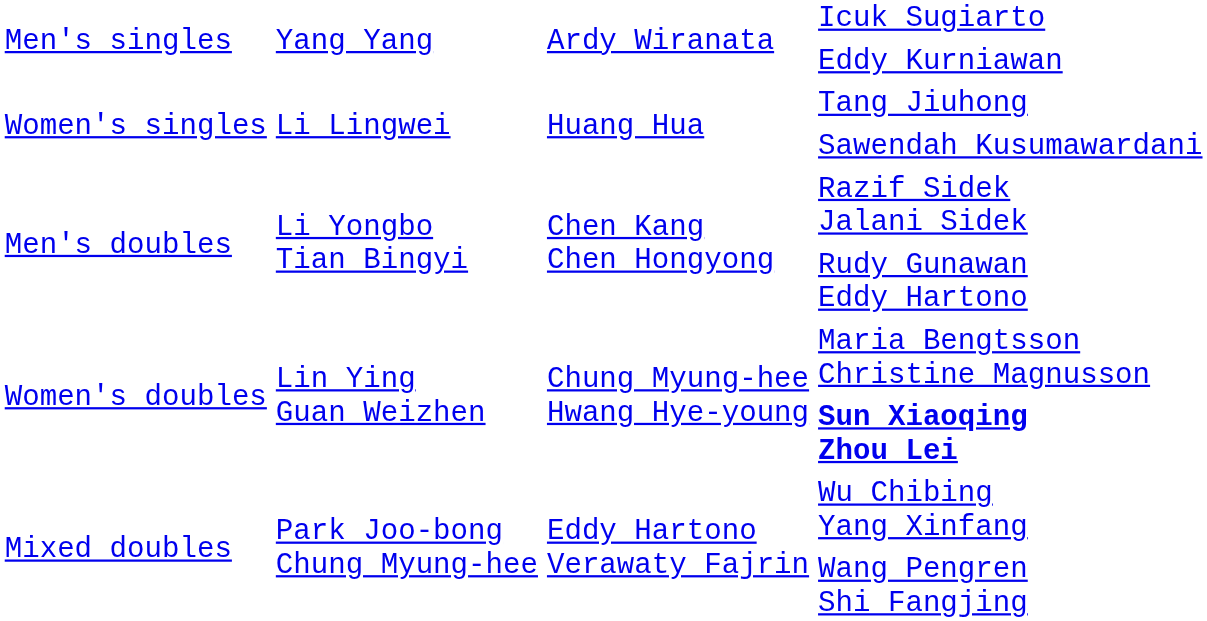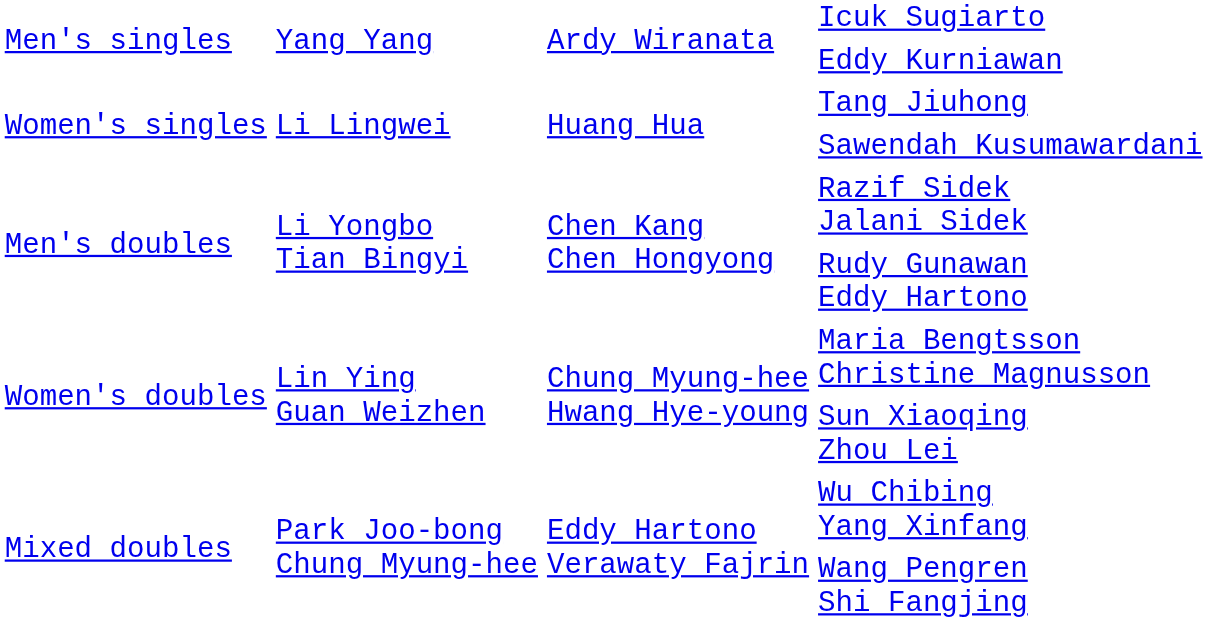(923, 434) bold -> (923, 434) normal
